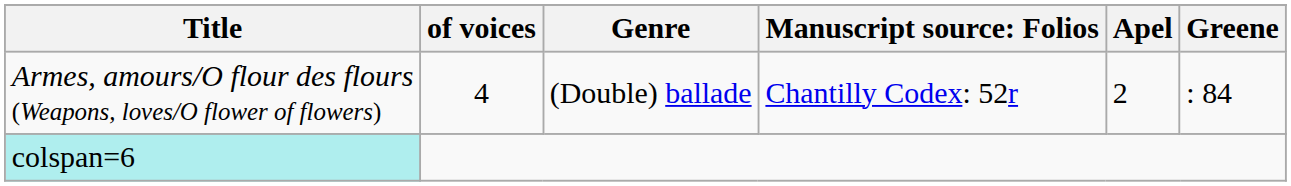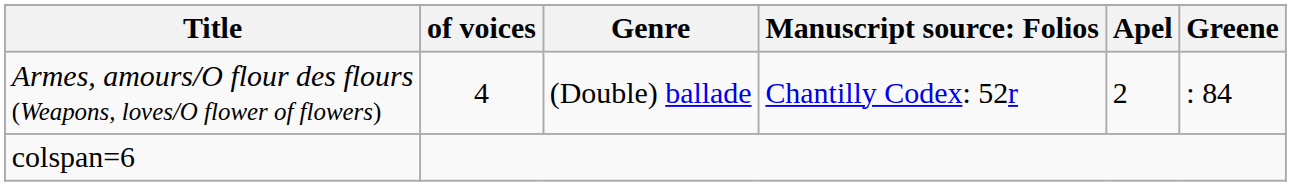(73, 156) paleturquoise background -> (73, 156) no background
